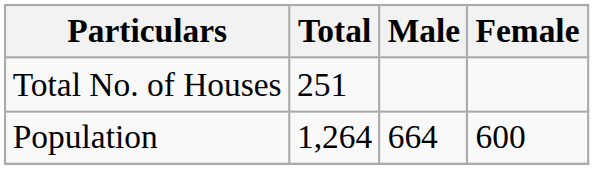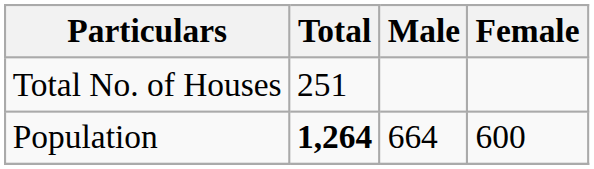(335, 137) normal -> (335, 137) bold
